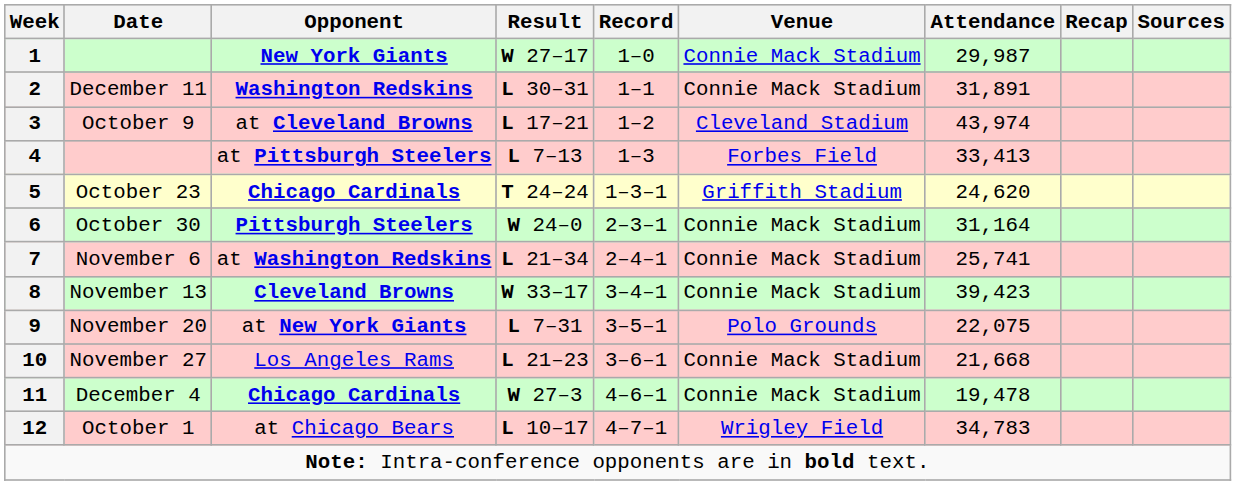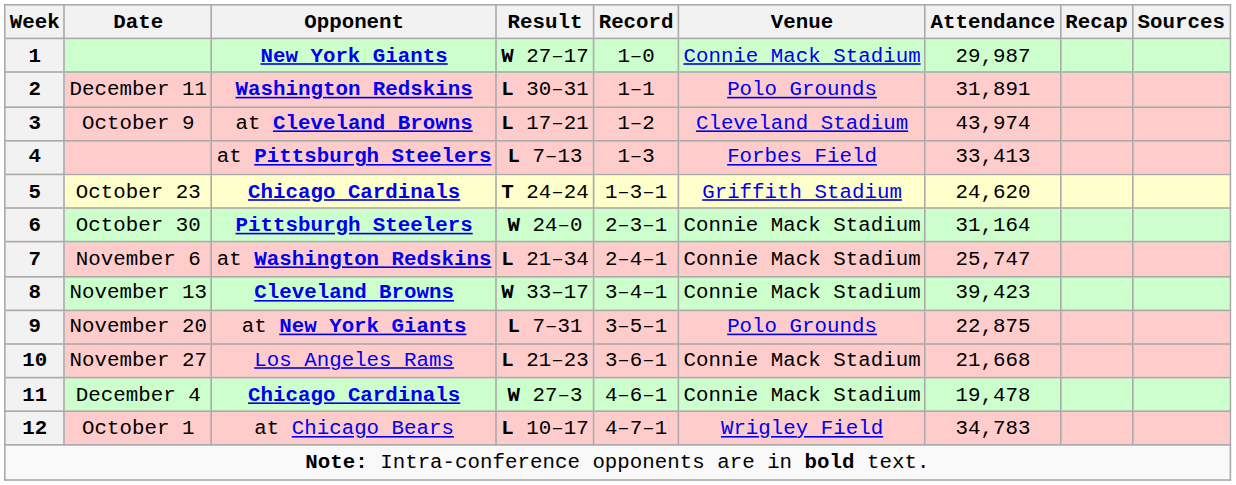(802, 90) Connie Mack Stadium -> (802, 90) Polo Grounds
(993, 259) 25,741 -> (993, 259) 25,747
(993, 327) 22,075 -> (993, 327) 22,875
